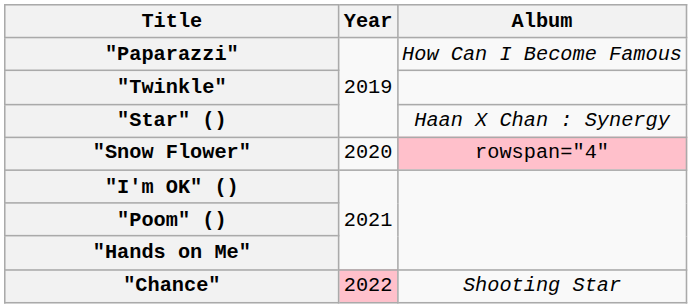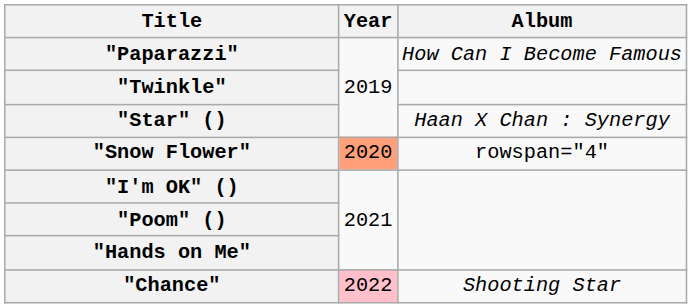(368, 154) no background -> (368, 154) lightsalmon background
(542, 154) pink background -> (542, 154) no background
